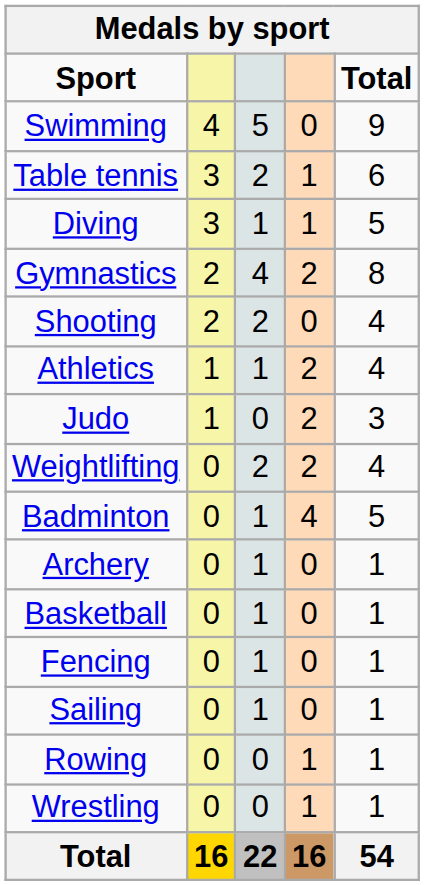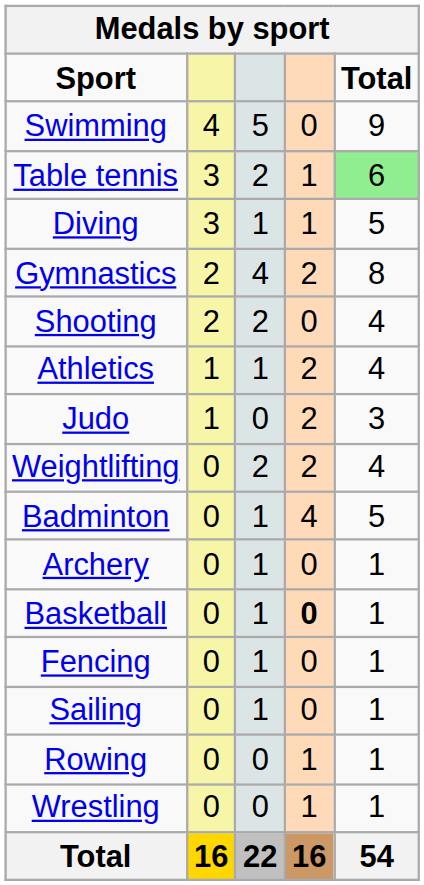(377, 175) no background -> (377, 175) lightgreen background
(309, 613) normal -> (309, 613) bold
